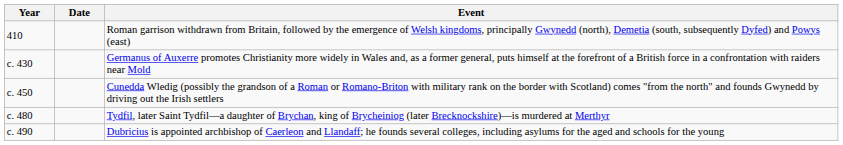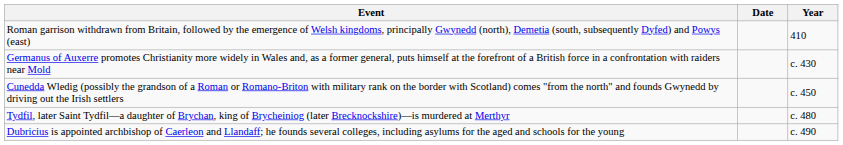columns swapped: (29, 12) <-> (471, 12)
